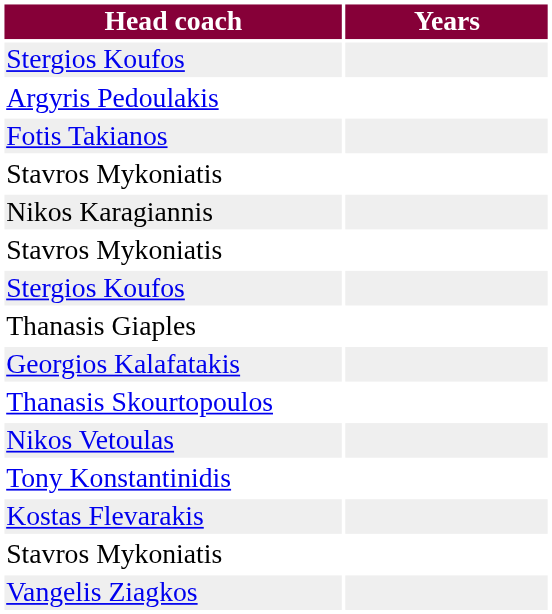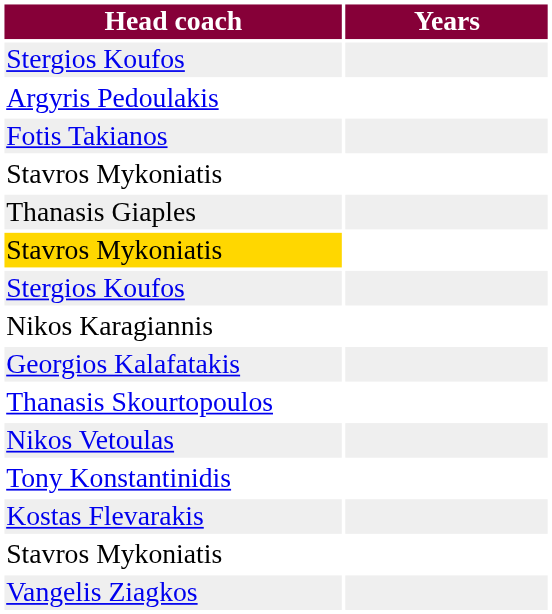(110, 211) Nikos Karagiannis -> (101, 211) Thanasis Giaples
(114, 249) no background -> (114, 249) gold background
(101, 325) Thanasis Giaples -> (110, 325) Nikos Karagiannis
